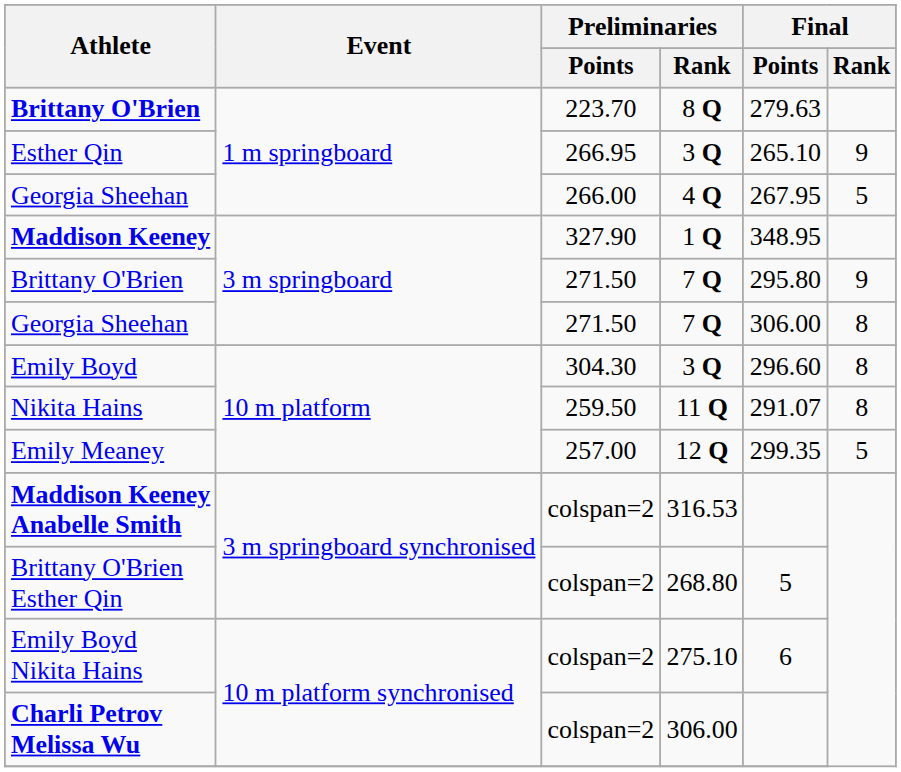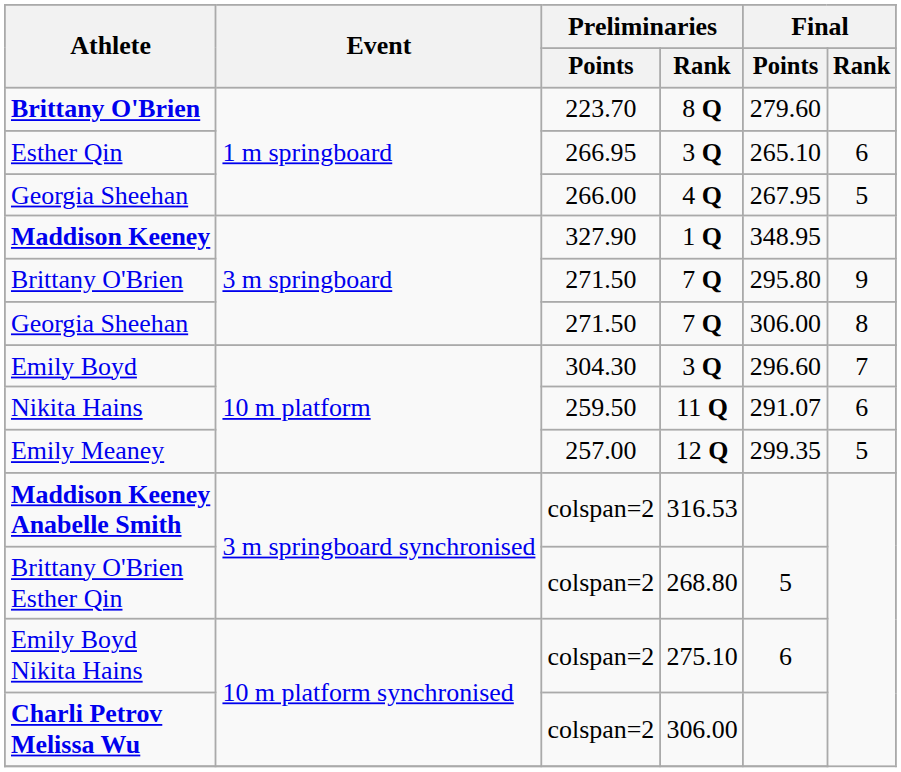(785, 109) 279.63 -> (785, 109) 279.60
(862, 152) 9 -> (862, 152) 6
(862, 365) 8 -> (862, 365) 7
(862, 408) 8 -> (862, 408) 6
